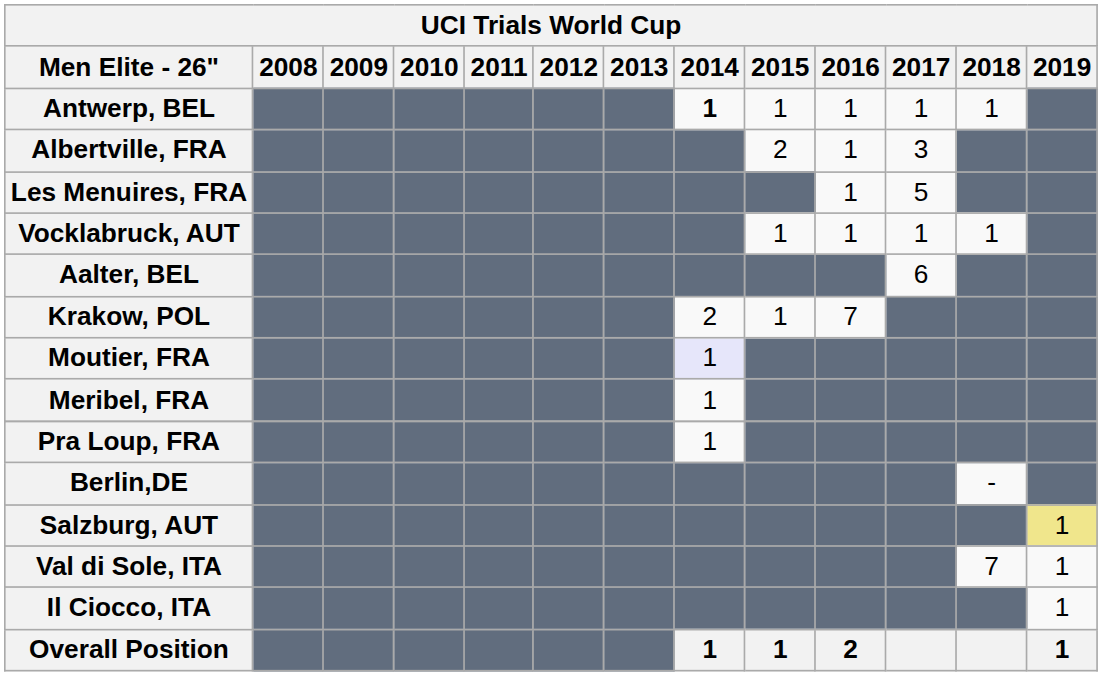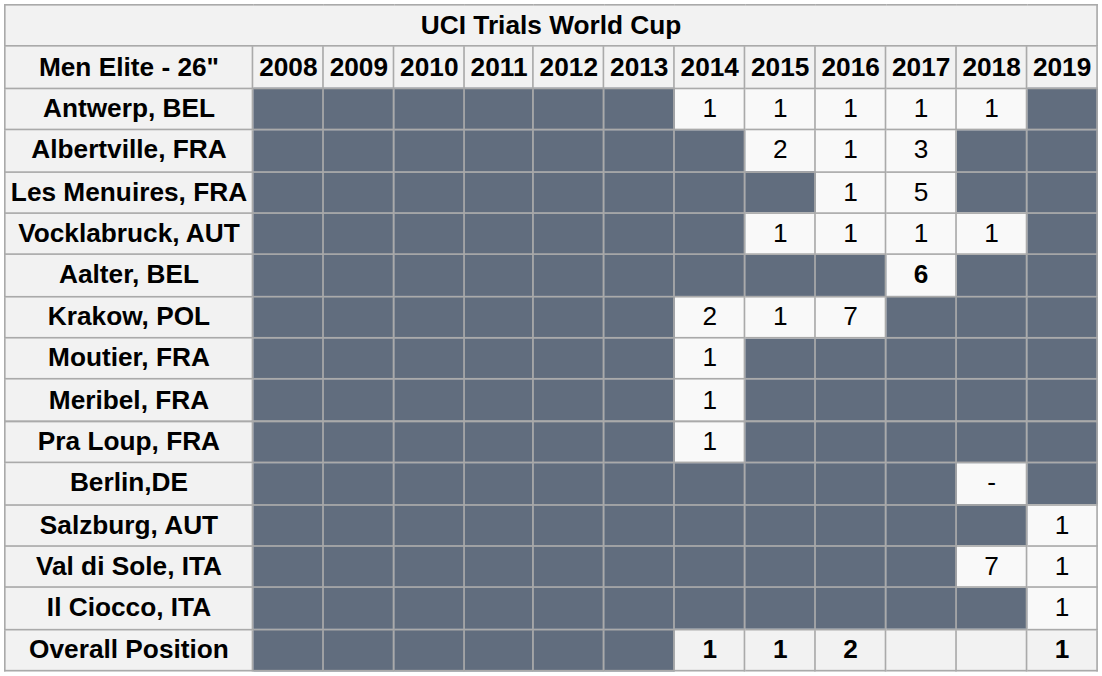(710, 108) bold -> (710, 108) normal
(921, 274) normal -> (921, 274) bold
(710, 358) lavender background -> (710, 358) no background
(1062, 524) khaki background -> (1062, 524) no background
